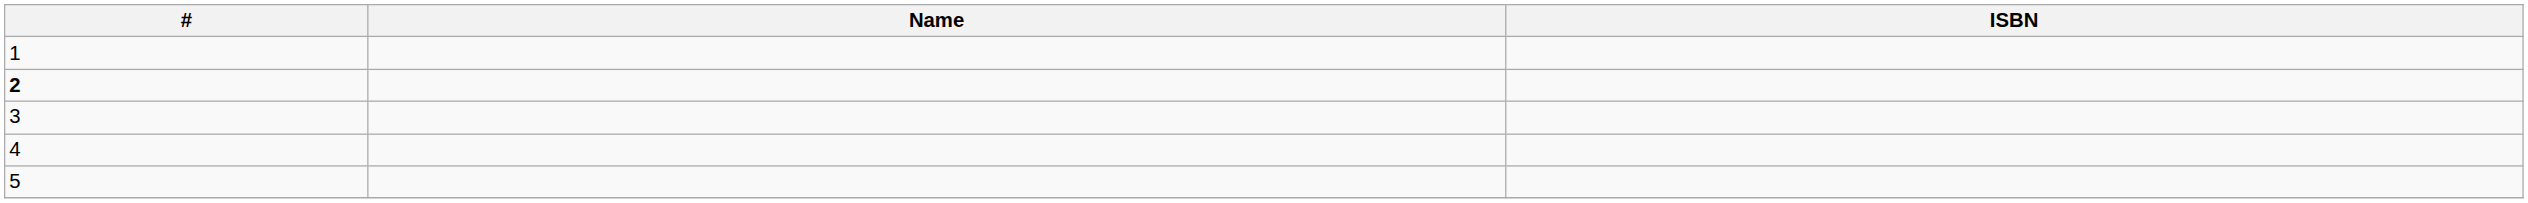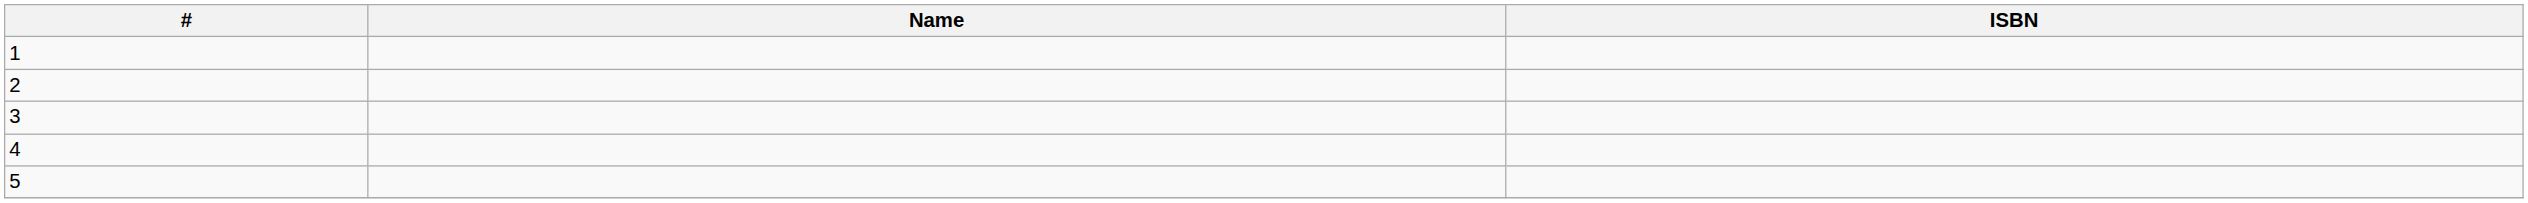(15, 85) bold -> (15, 85) normal
